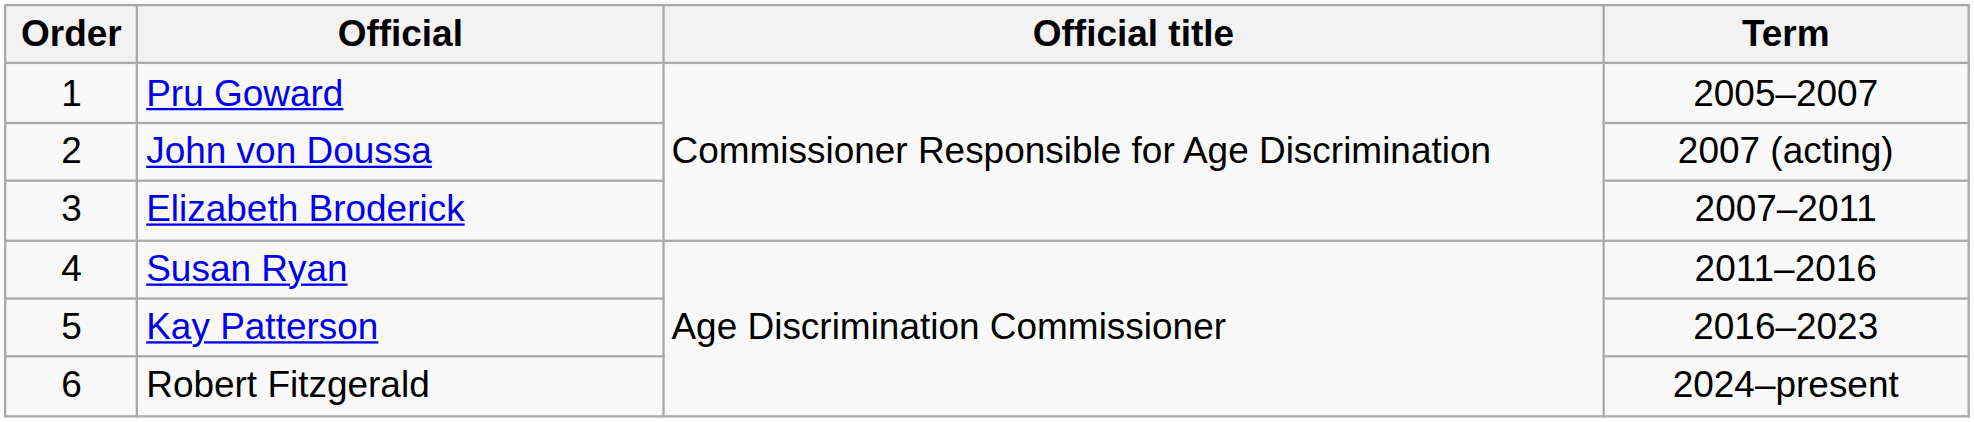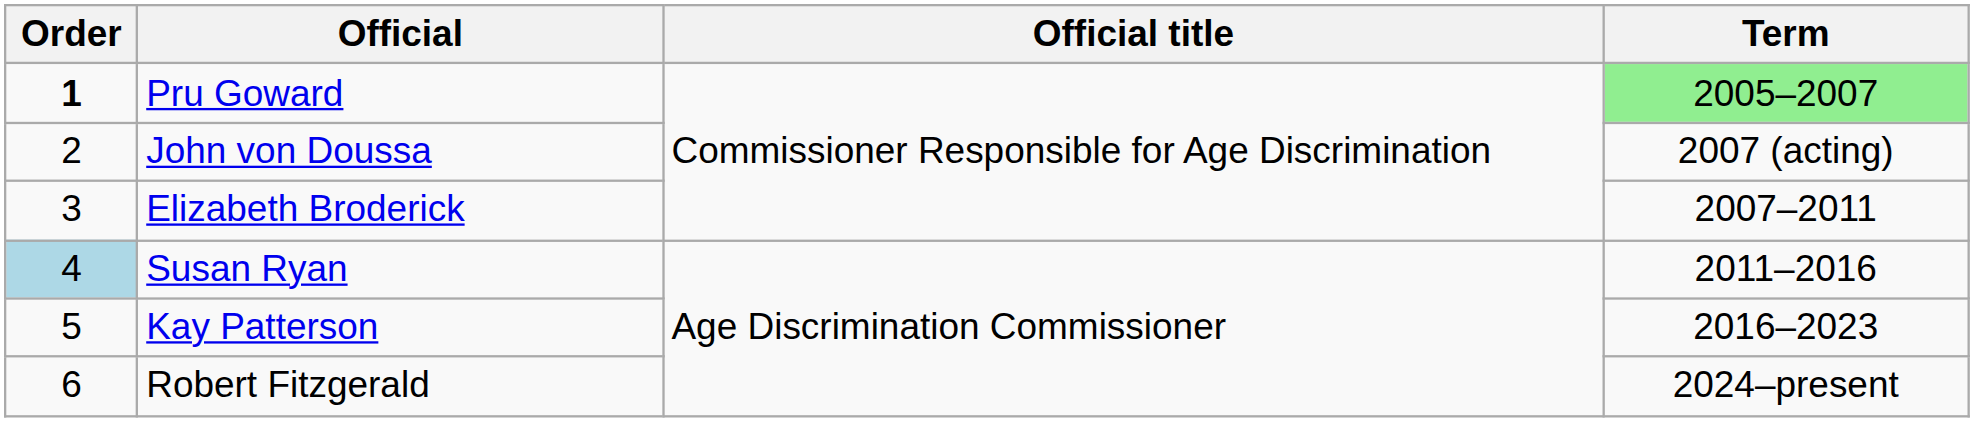(71, 92) normal -> (71, 92) bold
(1786, 92) no background -> (1786, 92) lightgreen background
(71, 268) no background -> (71, 268) lightblue background
